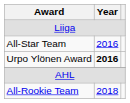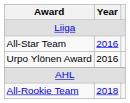(107, 59) bold -> (107, 59) normal
